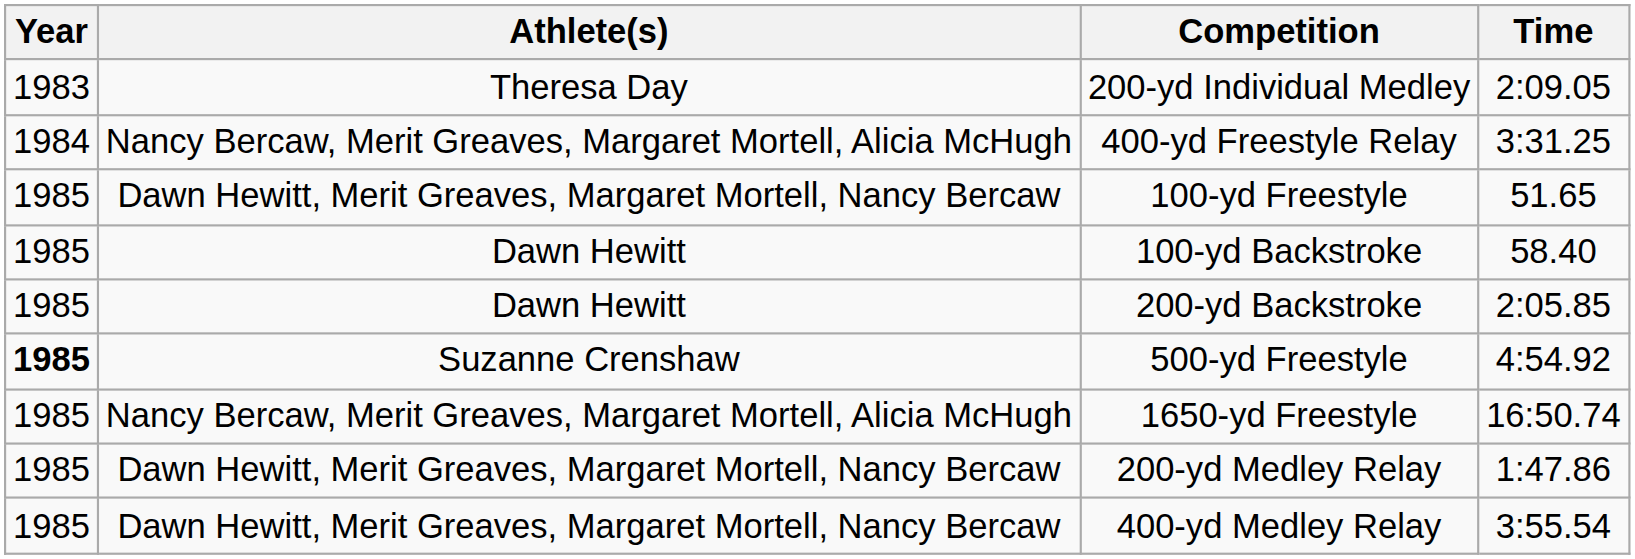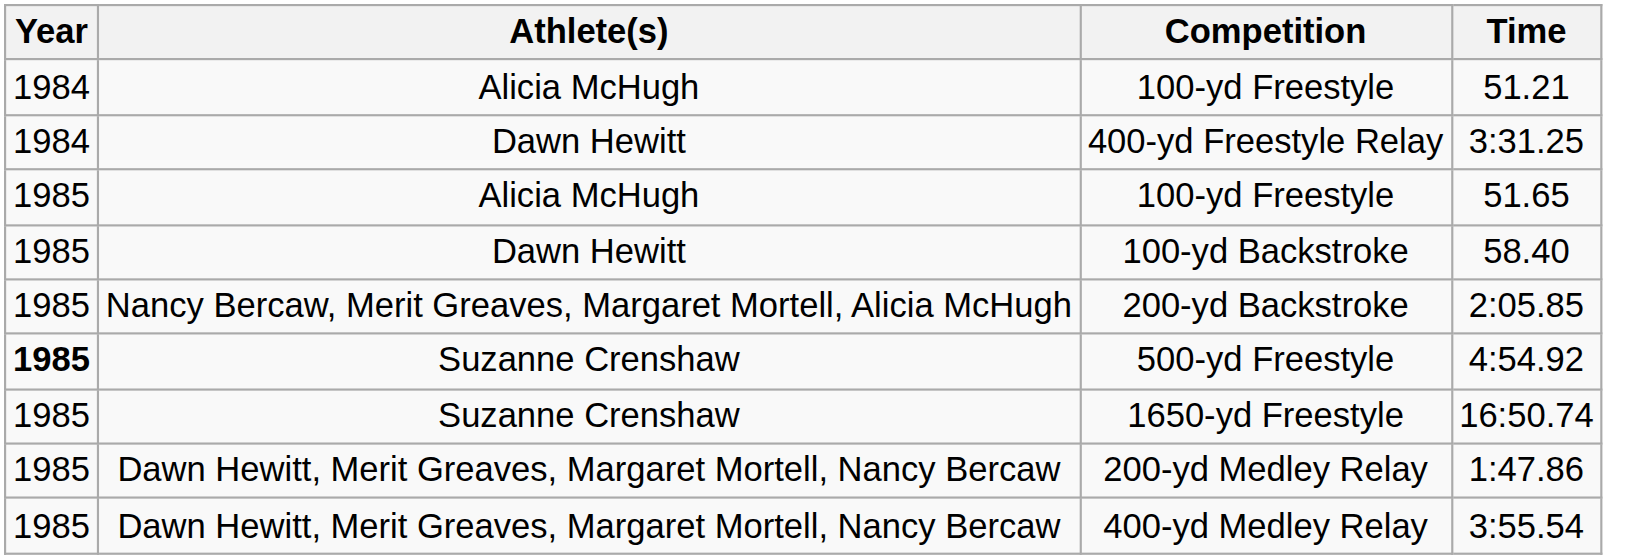- row: (1279, 86)
+ row: (1266, 86)
(589, 141) Nancy Bercaw, Merit Greaves, Margaret Mortell, Alicia McHugh -> (589, 141) Dawn Hewitt
(589, 196) Dawn Hewitt, Merit Greaves, Margaret Mortell, Nancy Bercaw -> (589, 196) Alicia McHugh
(589, 305) Dawn Hewitt -> (589, 305) Nancy Bercaw, Merit Greaves, Margaret Mortell, Alicia McHugh
(589, 415) Nancy Bercaw, Merit Greaves, Margaret Mortell, Alicia McHugh -> (589, 415) Suzanne Crenshaw
